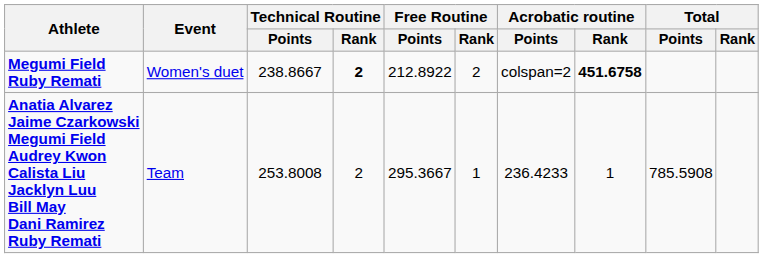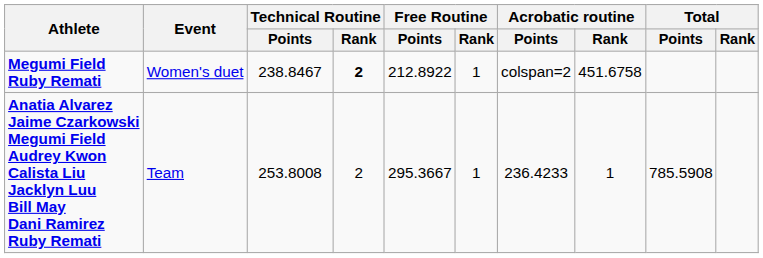(290, 72) 238.8667 -> (290, 72) 238.8467
(476, 72) 2 -> (476, 72) 1
(610, 72) bold -> (610, 72) normal
